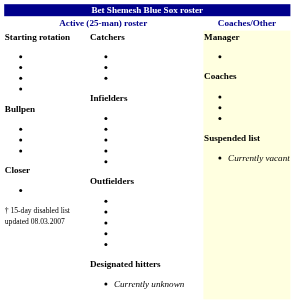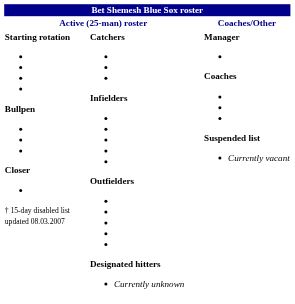(247, 97) lightyellow background -> (247, 97) no background
